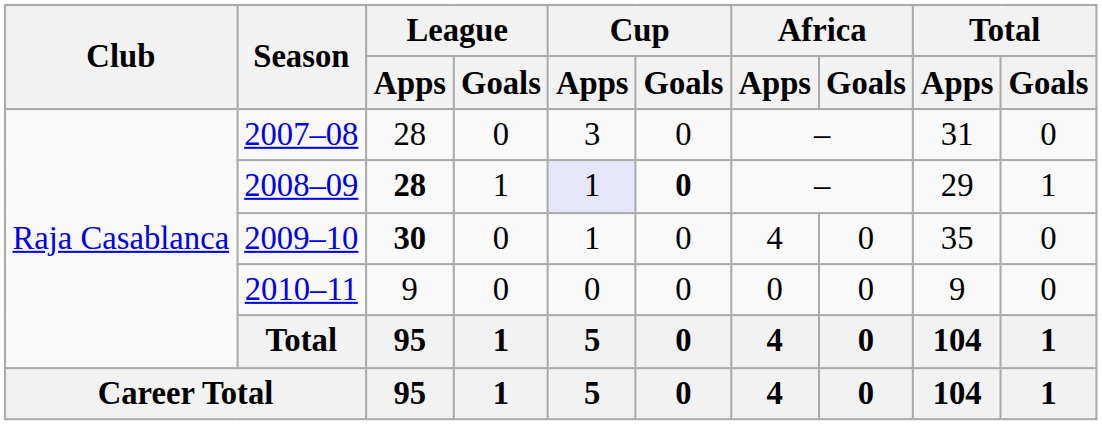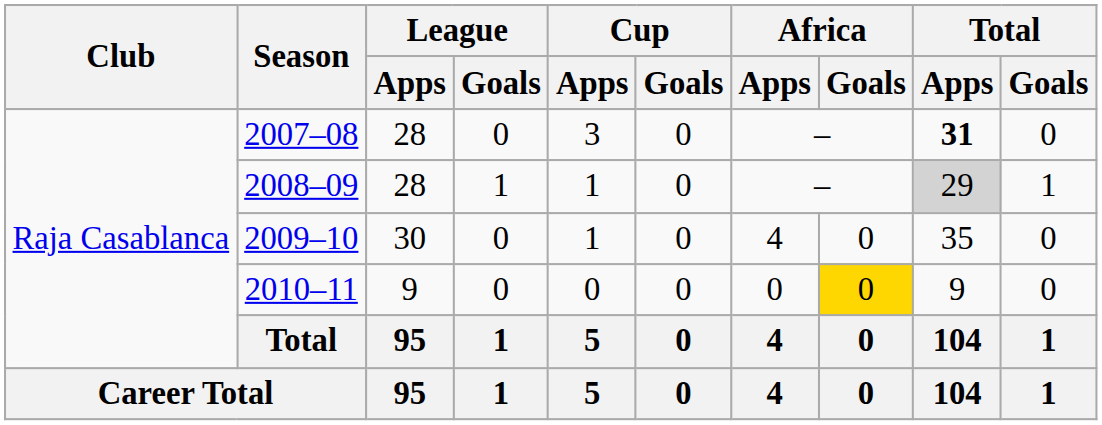(957, 133) normal -> (957, 133) bold
(410, 185) bold -> (410, 185) normal
(592, 185) lavender background -> (592, 185) no background
(683, 185) bold -> (683, 185) normal
(957, 185) no background -> (957, 185) lightgrey background
(410, 237) bold -> (410, 237) normal
(866, 289) no background -> (866, 289) gold background
